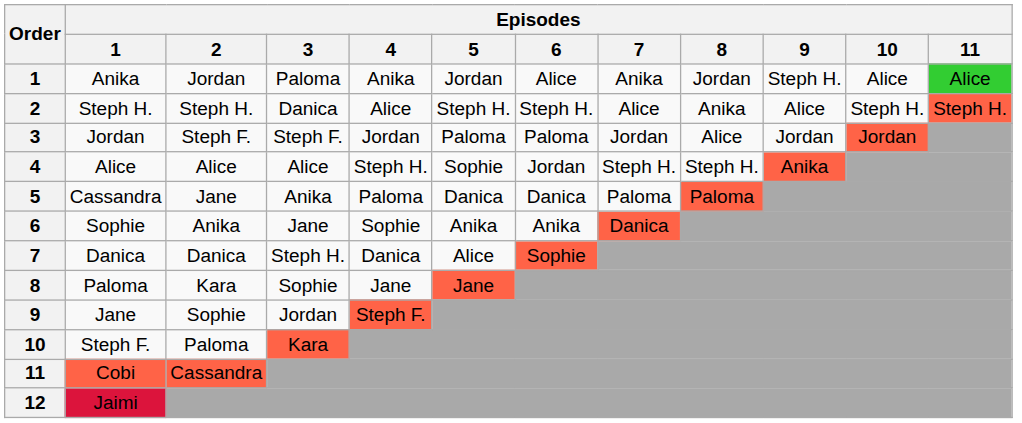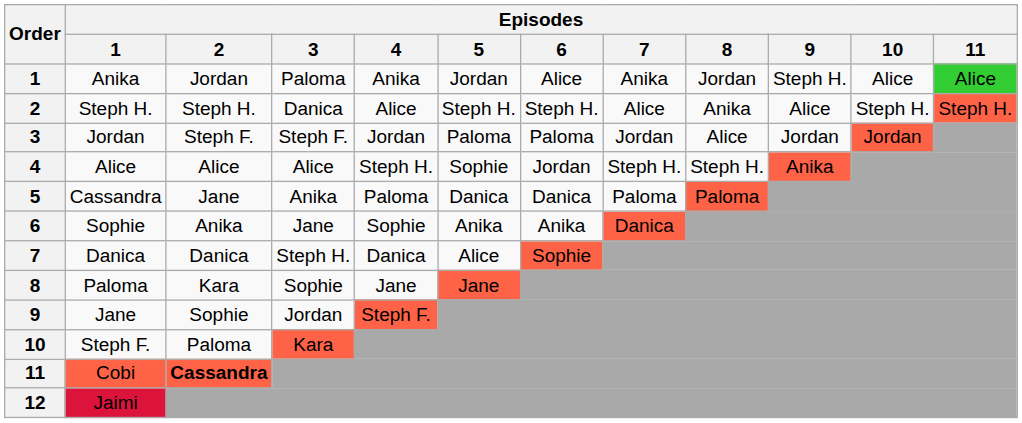(216, 373) normal -> (219, 373) bold
